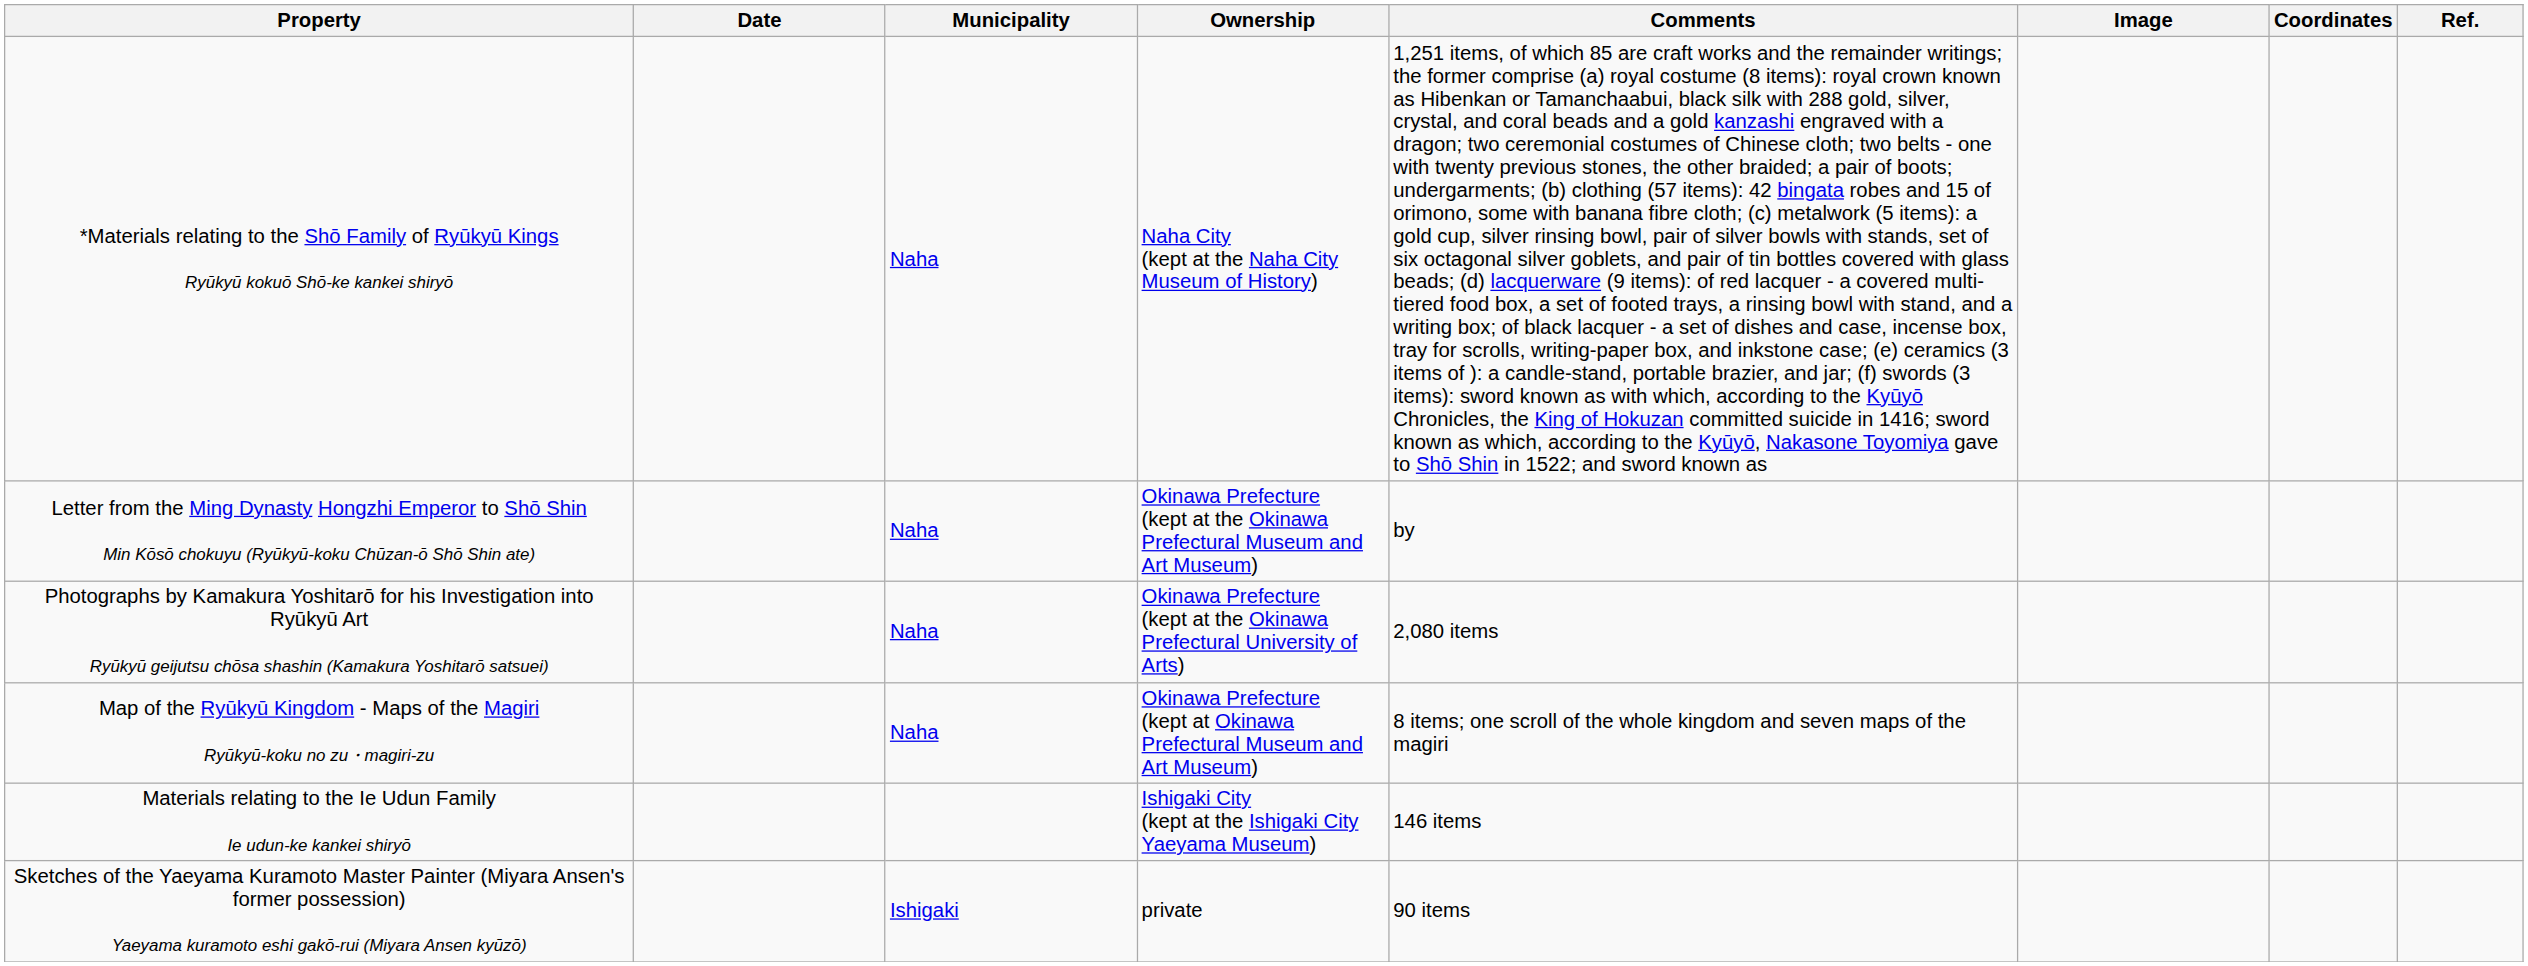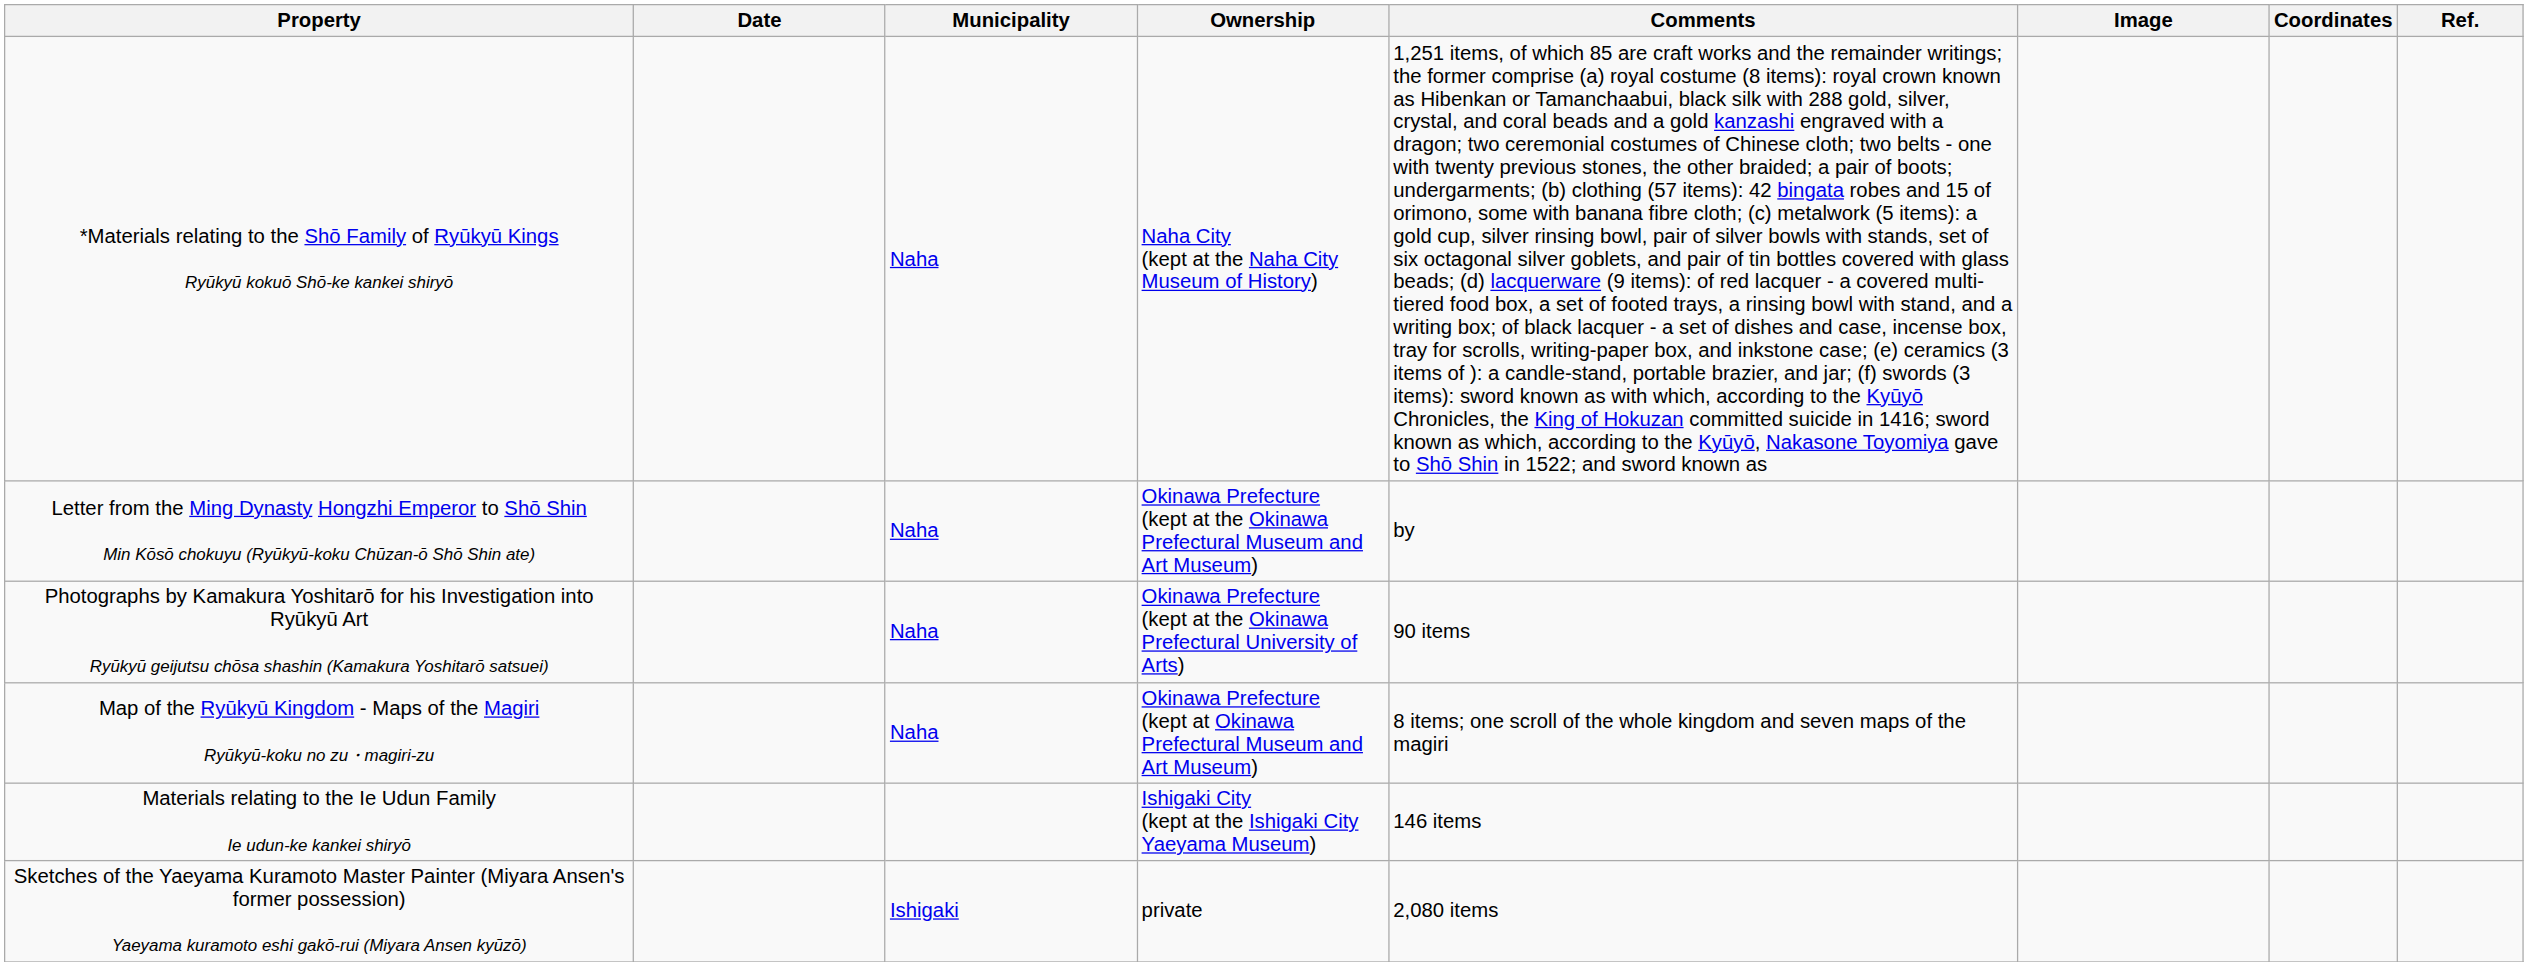(1446, 631) 2,080 items -> (1432, 631) 90 items
(1432, 911) 90 items -> (1446, 911) 2,080 items
